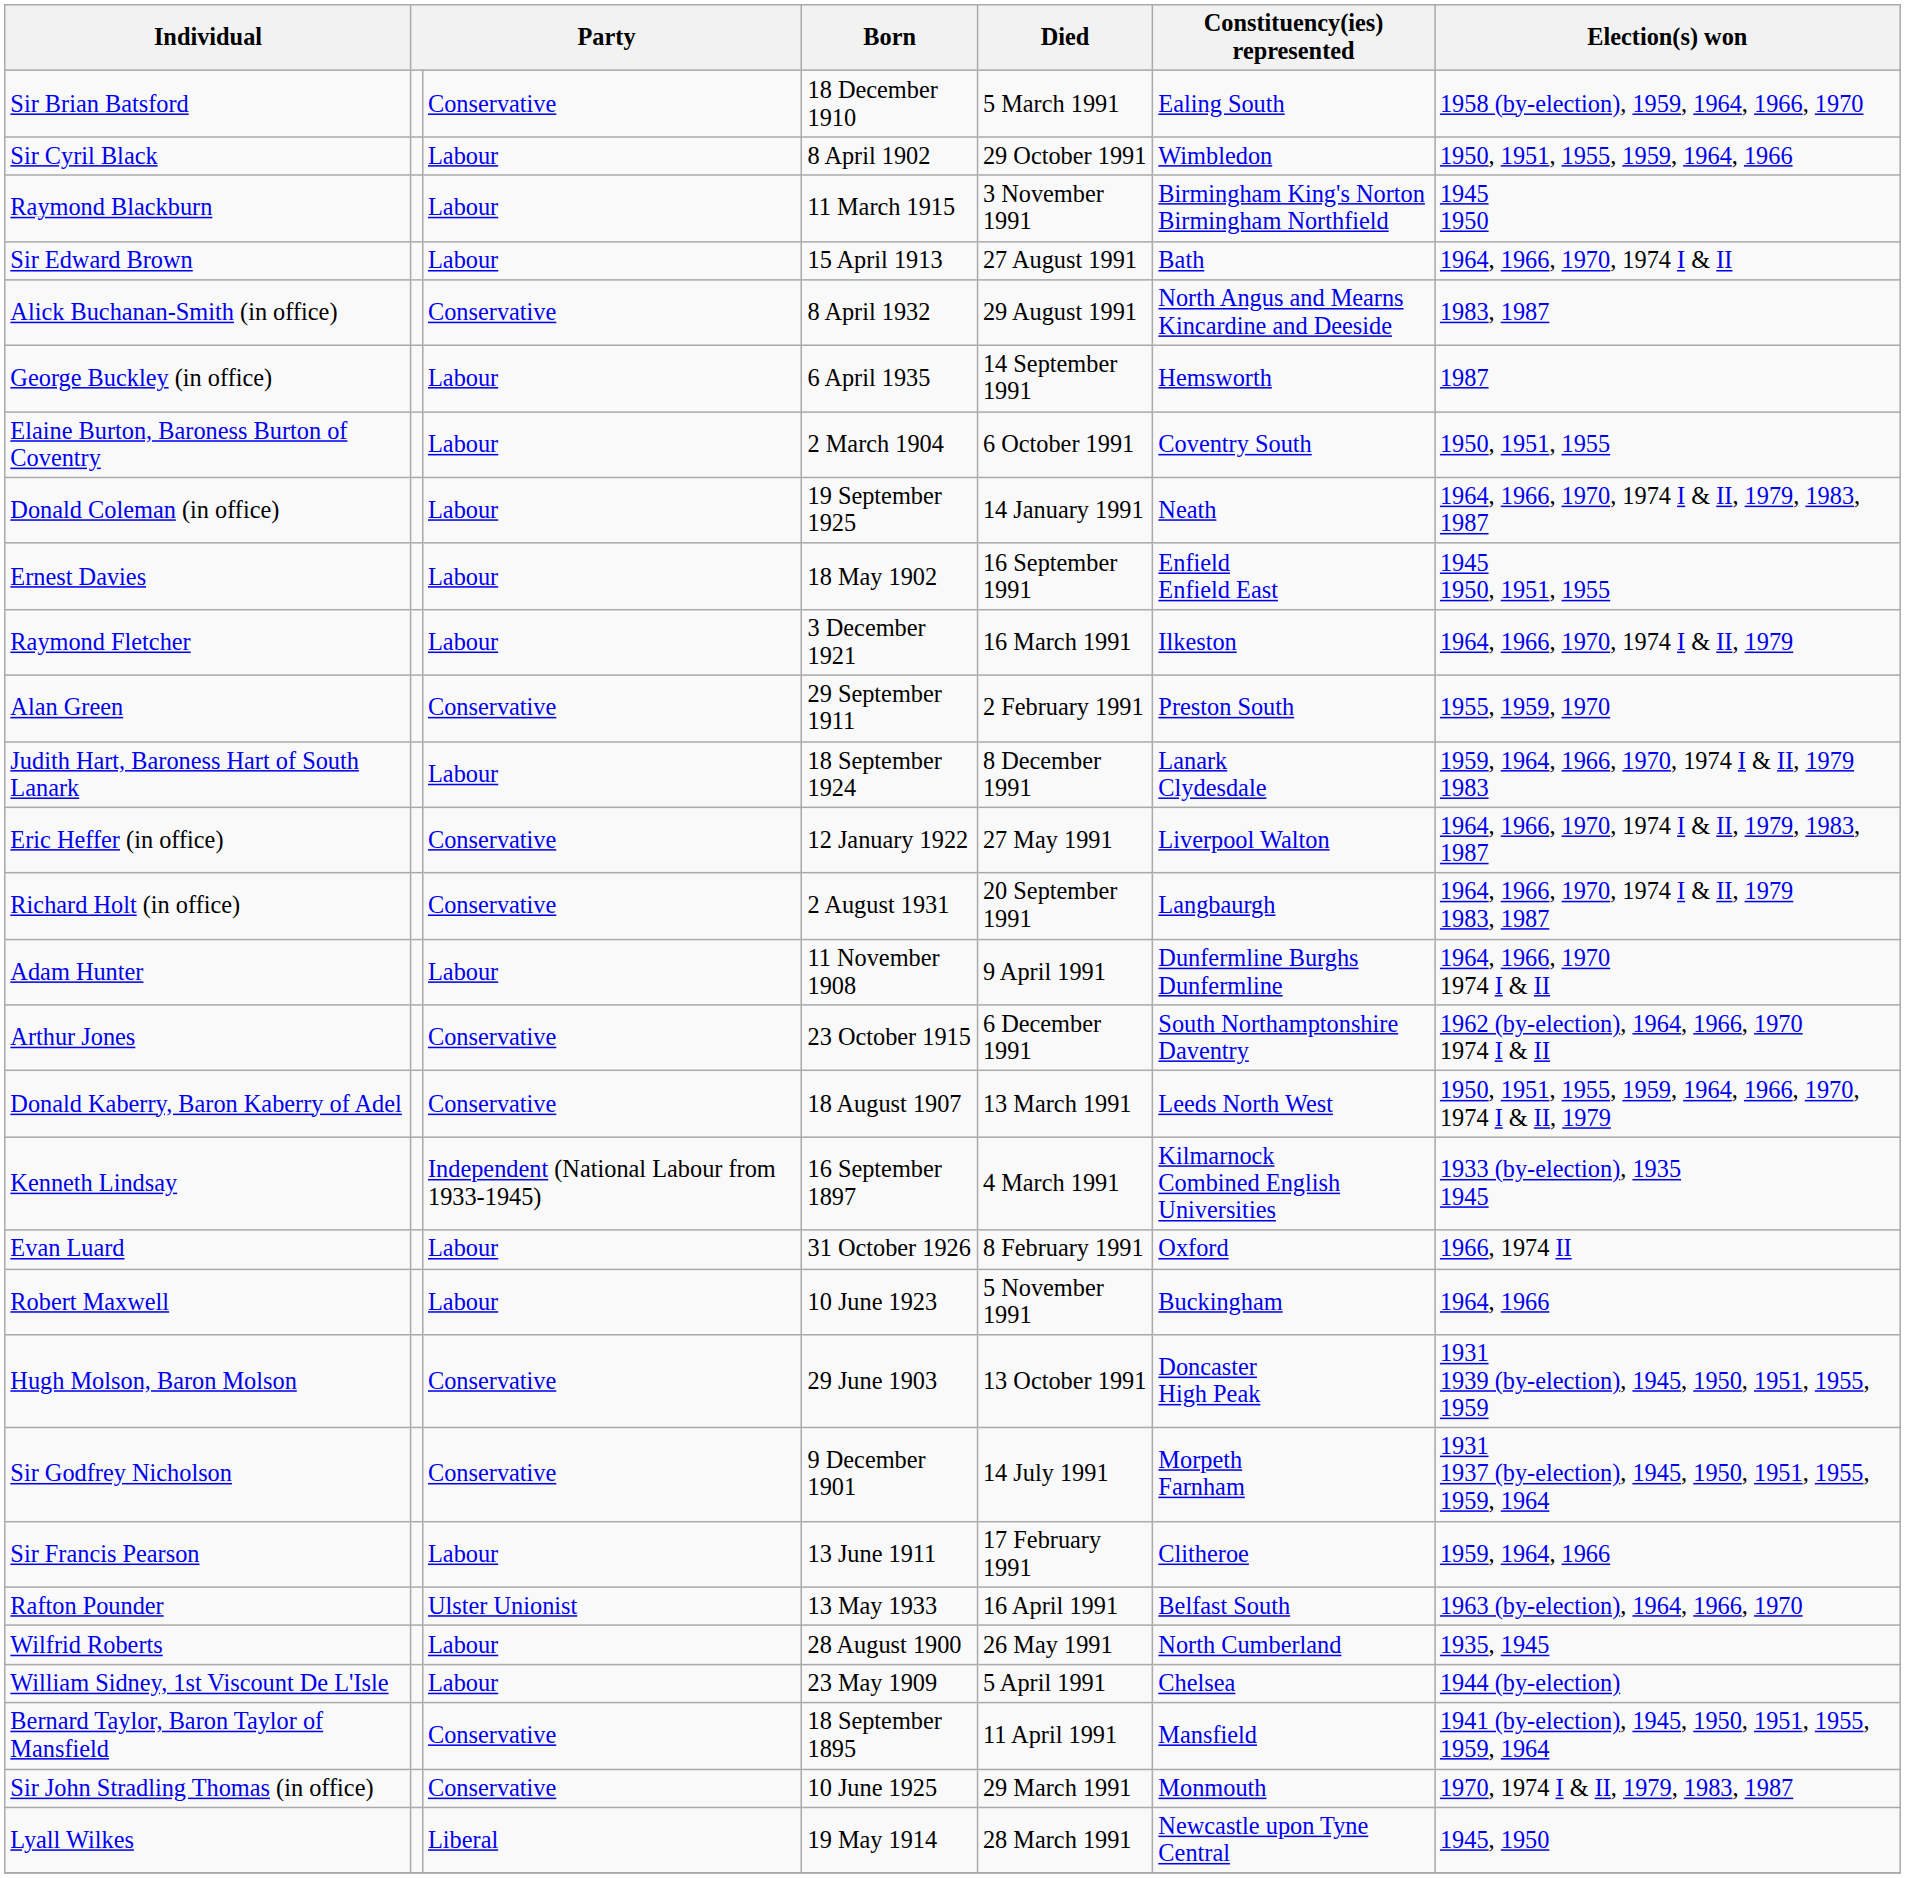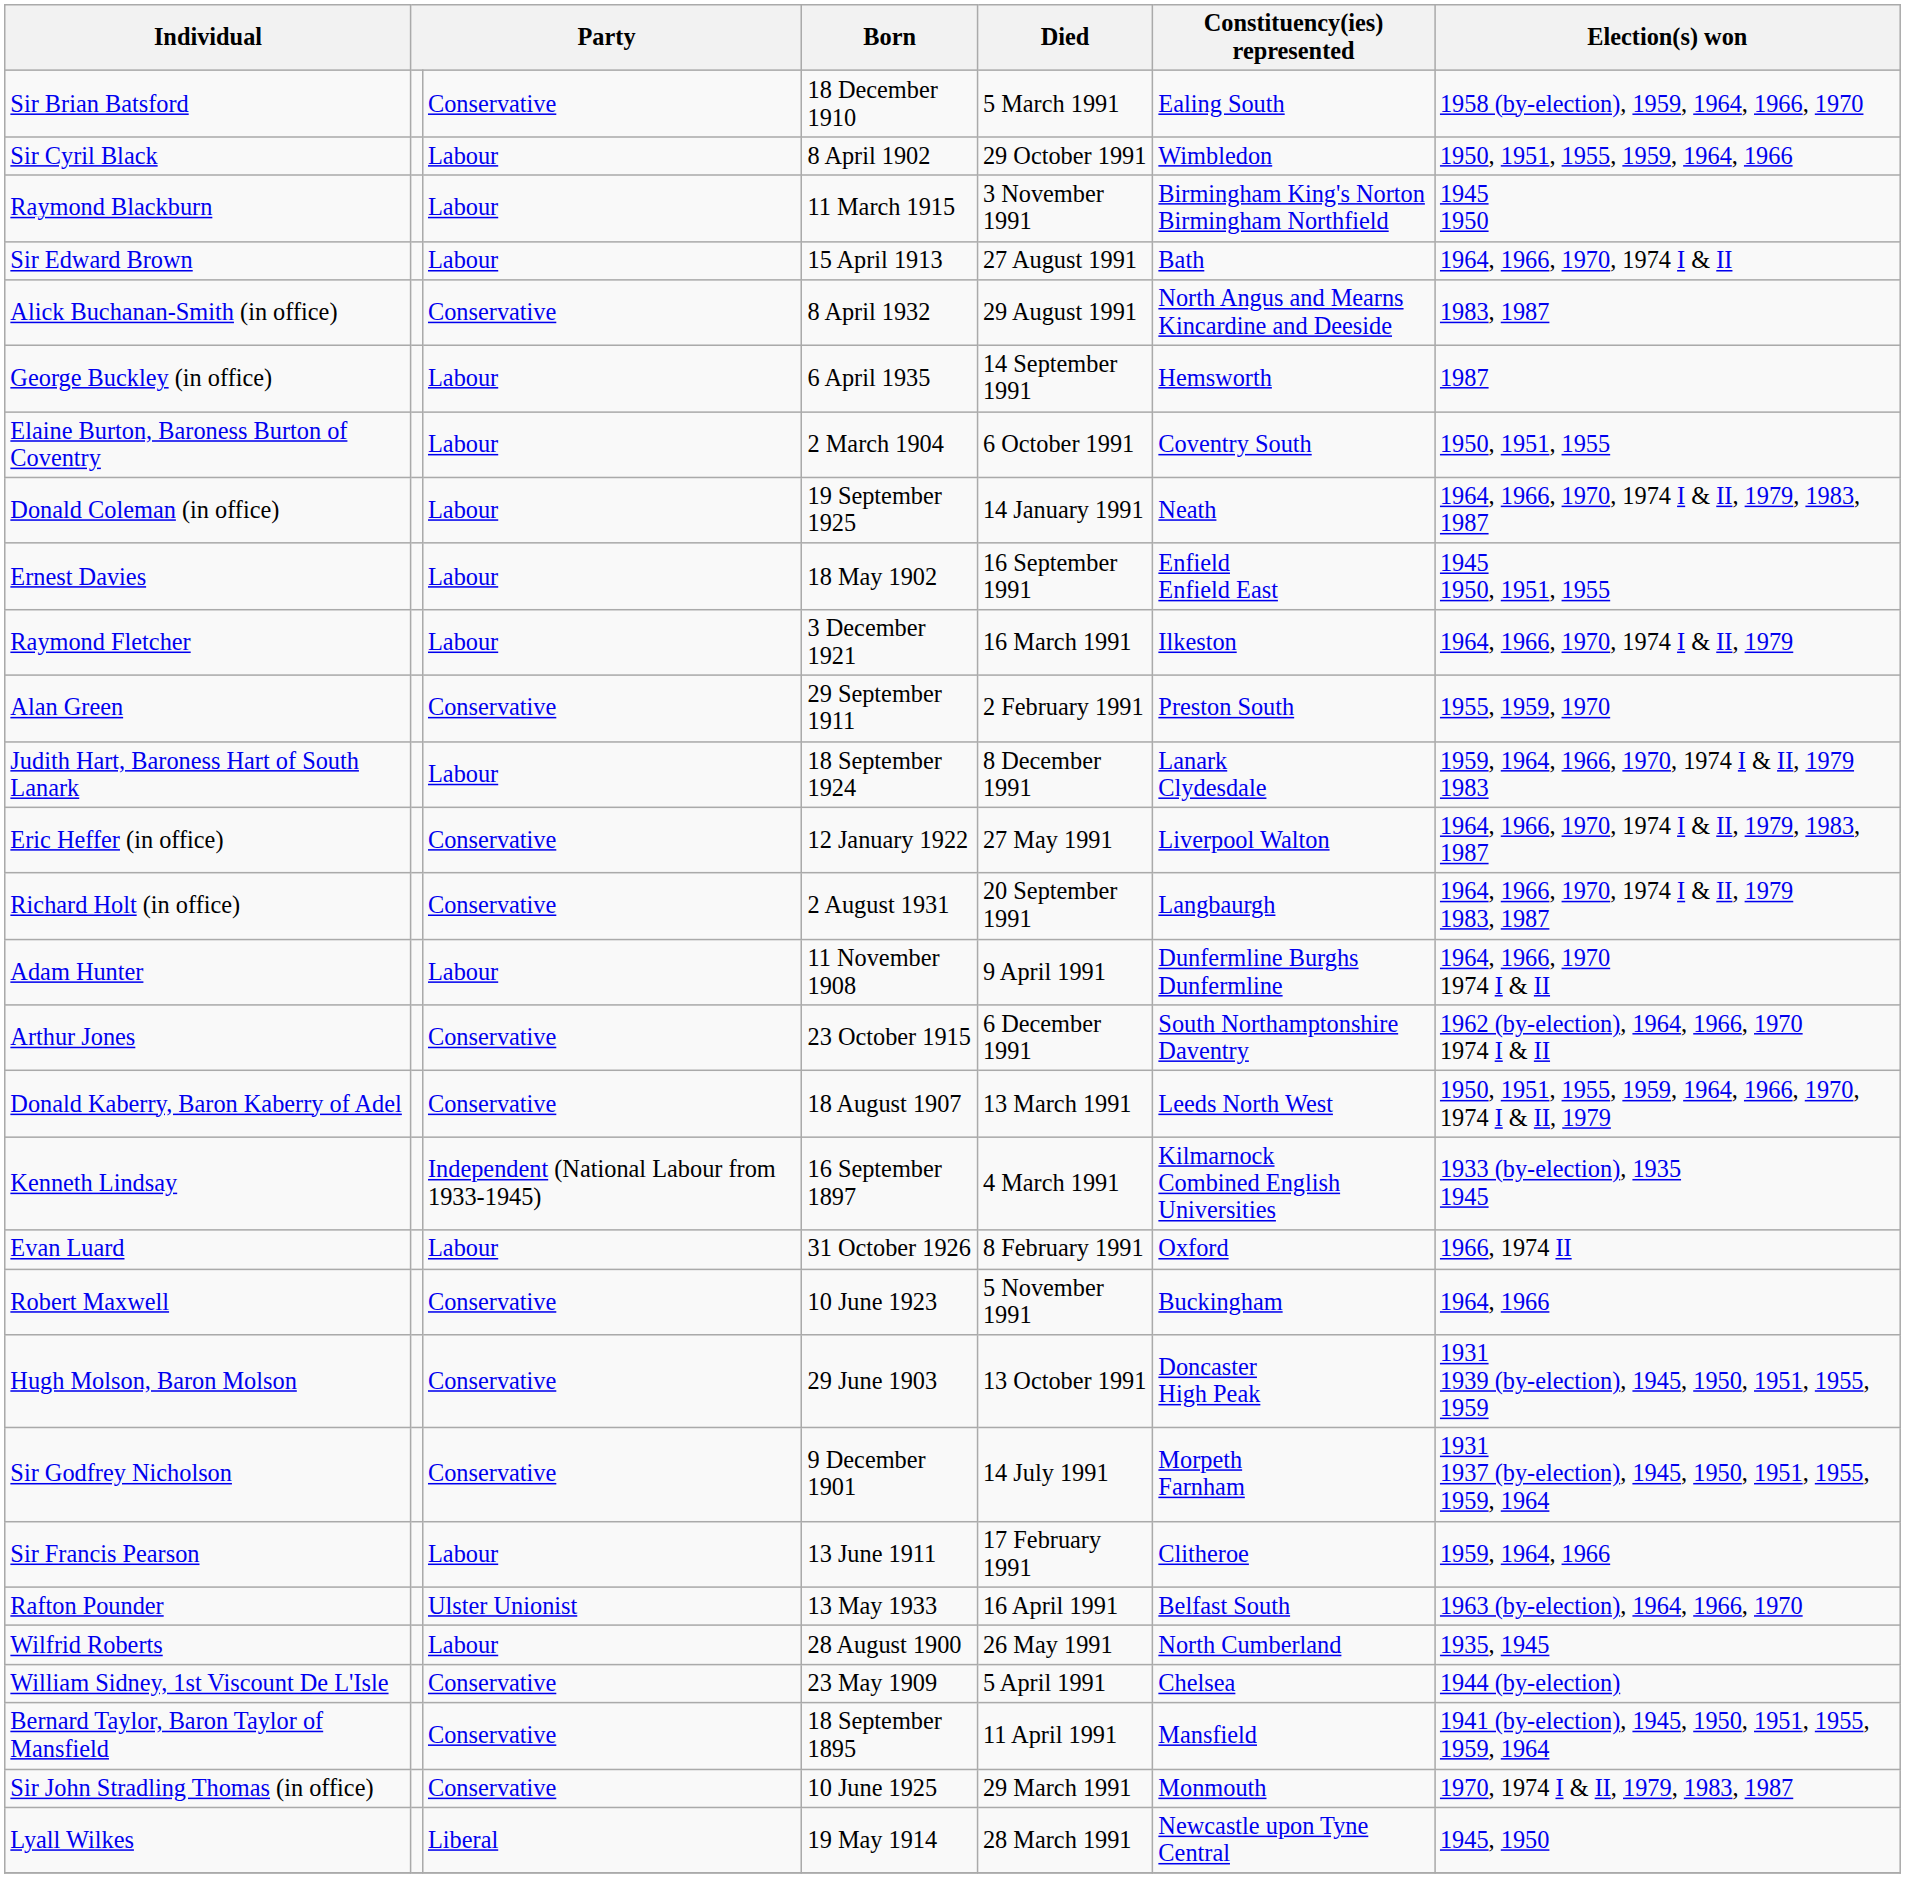(463, 1301) Labour -> (492, 1301) Conservative
(463, 1683) Labour -> (492, 1683) Conservative
